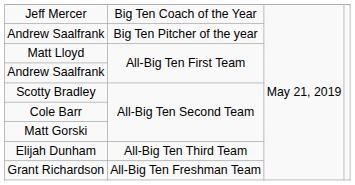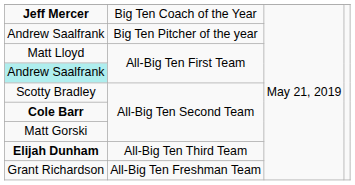(56, 14) normal -> (56, 14) bold
(56, 72) no background -> (56, 72) paleturquoise background
(56, 111) normal -> (56, 111) bold
(56, 151) normal -> (56, 151) bold
